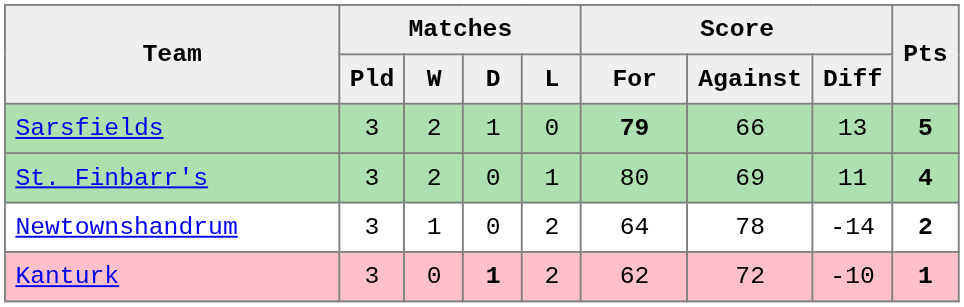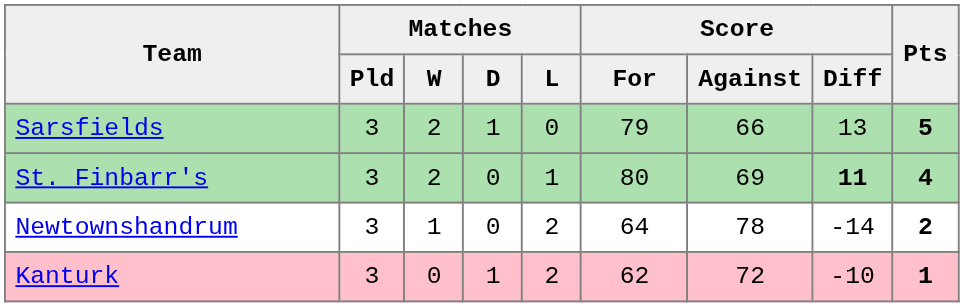(635, 128) bold -> (635, 128) normal
(853, 178) normal -> (853, 178) bold
(493, 277) bold -> (493, 277) normal
